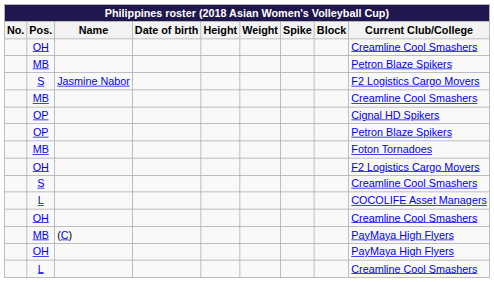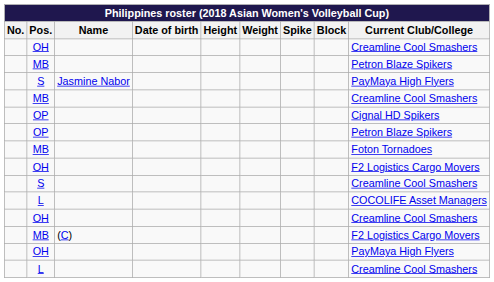(415, 82) F2 Logistics Cargo Movers -> (403, 82) PayMaya High Flyers
(403, 235) PayMaya High Flyers -> (415, 235) F2 Logistics Cargo Movers
